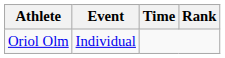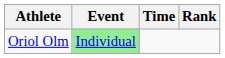(106, 41) no background -> (106, 41) lightgreen background
